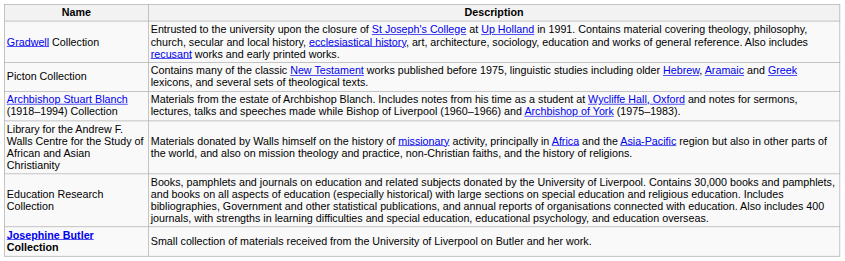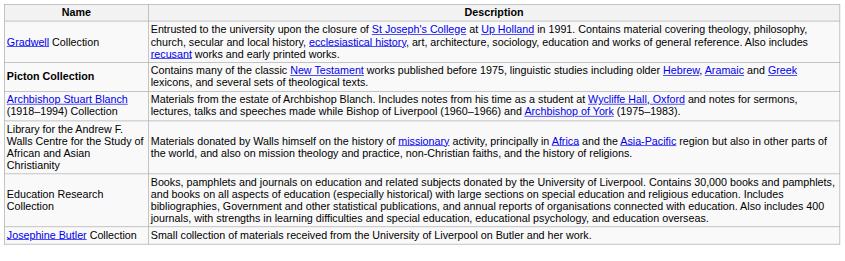(47, 77) normal -> (51, 77) bold
(50, 241) bold -> (72, 235) normal
